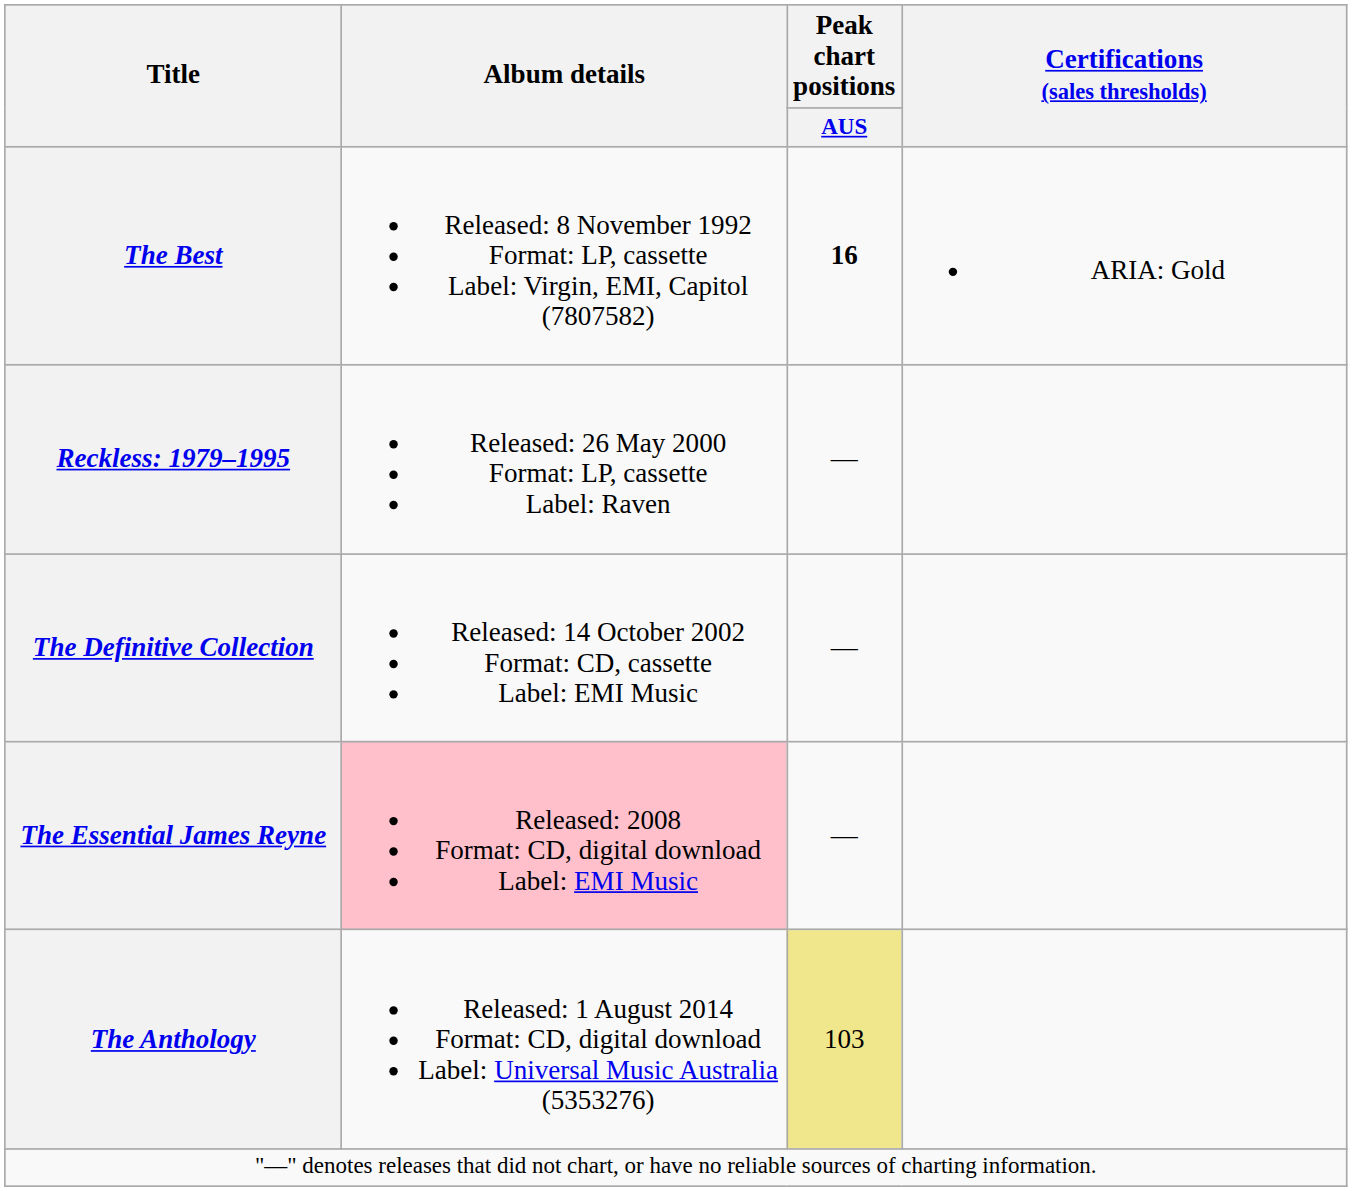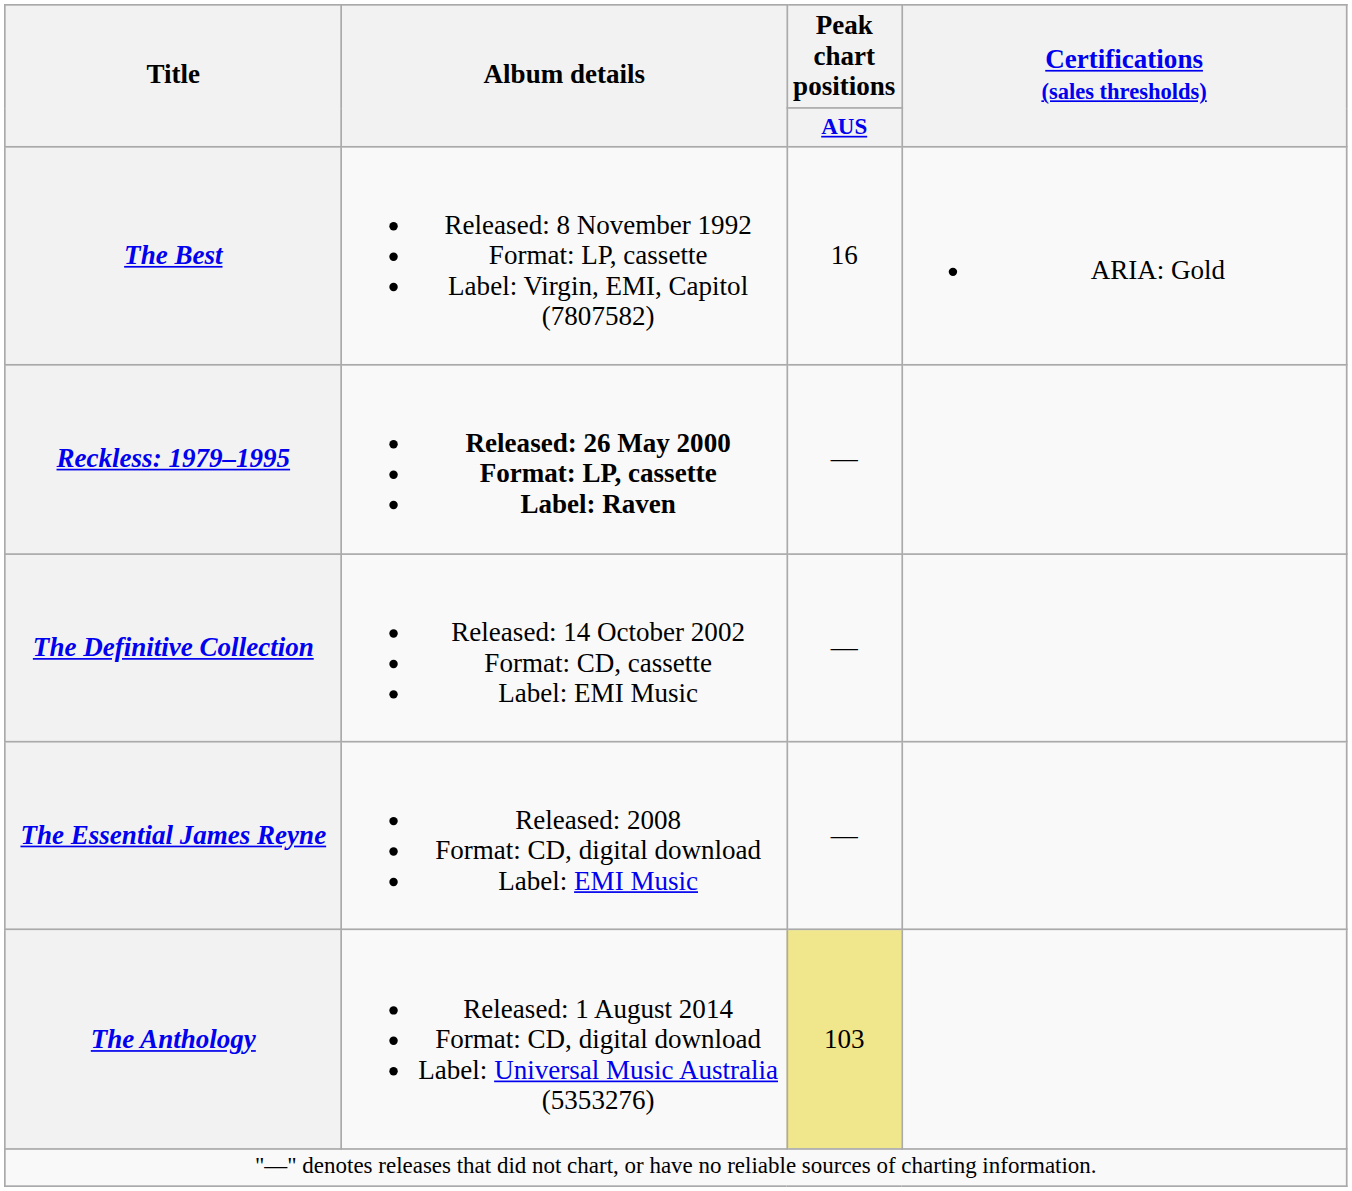(844, 255) bold -> (844, 255) normal
(564, 474) normal -> (564, 474) bold
(564, 851) pink background -> (564, 851) no background
